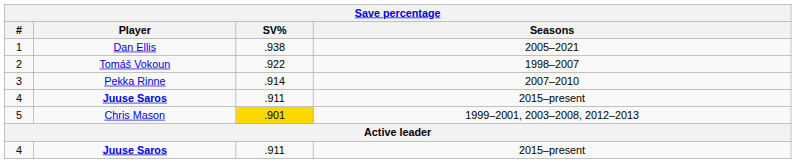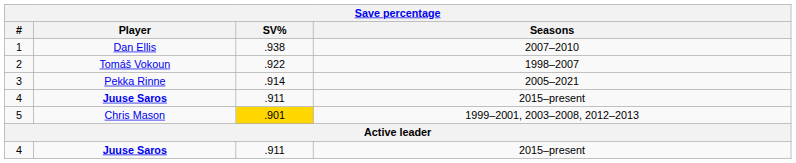(552, 47) 2005–2021 -> (552, 47) 2007–2010
(552, 81) 2007–2010 -> (552, 81) 2005–2021
